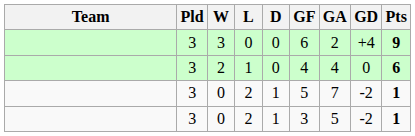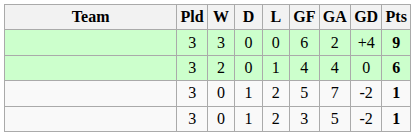columns swapped: (276, 17) <-> (248, 17)
